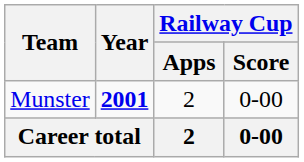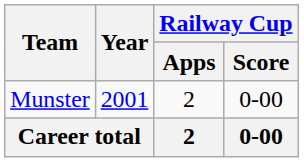(125, 99) bold -> (125, 99) normal
